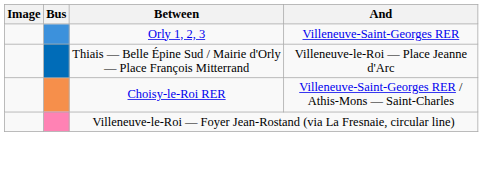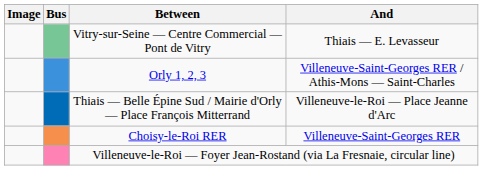+ row: (178, 41)
(381, 34) Villeneuve-Saint-Georges RER -> (382, 75) Villeneuve-Saint-Georges RER / Athis-Mons — Saint-Charles
(381, 94) Villeneuve-Saint-Georges RER / Athis-Mons — Saint-Charles -> (382, 135) Villeneuve-Saint-Georges RER
